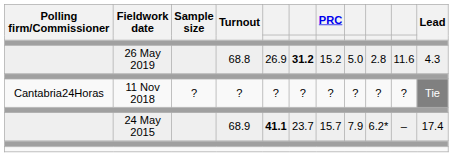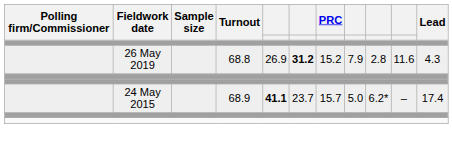(355, 59) 5.0 -> (355, 59) 7.9
- row: (143, 93)
(355, 127) 7.9 -> (355, 98) 5.0
